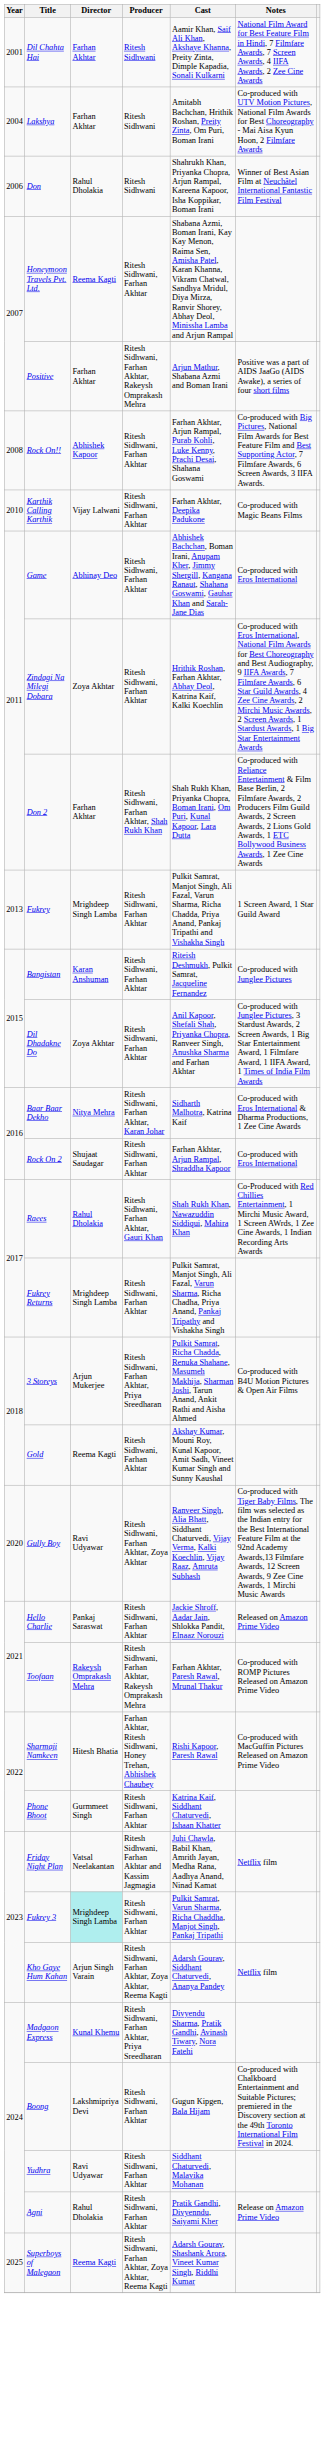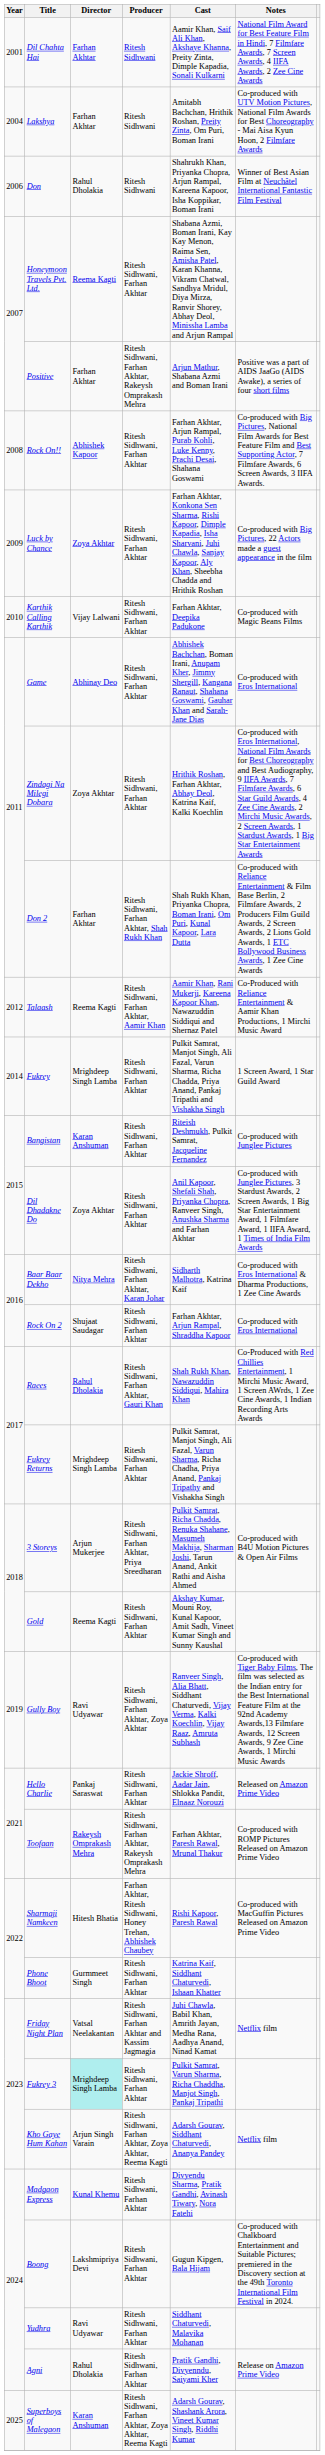+ row: (40, 543)
+ row: (40, 1007)
(14, 909) 2013 -> (14, 1076) 2014
(14, 1543) 2020 -> (14, 1710) 2019
(143, 2032) Ritesh Sidhwani, Farhan Akhtar, Priya Sreedharan -> (141, 2194) Ritesh Sidhwani, Farhan Akhtar
(94, 2263) Reema Kagti -> (90, 2420) Karan Anshuman
